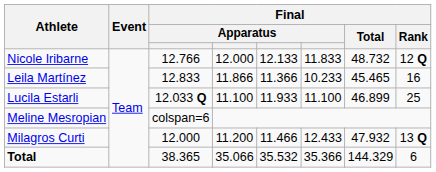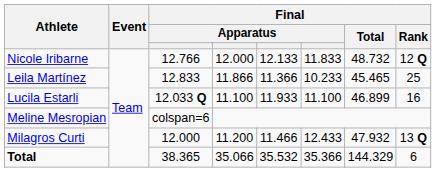(413, 79) 16 -> (413, 79) 25
(413, 98) 25 -> (413, 98) 16
